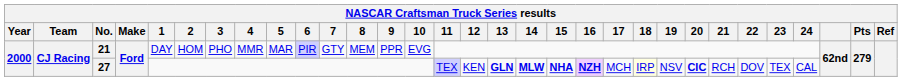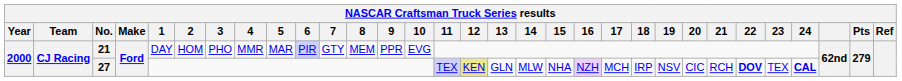(474, 67) no background -> (474, 67) khaki background
(502, 67) bold -> (502, 67) normal
(532, 67) bold -> (531, 67) normal
(561, 67) bold -> (560, 67) normal
(590, 67) bold -> (588, 67) normal
(645, 67) lightyellow background -> (643, 67) no background
(697, 67) bold -> (695, 67) normal
(752, 67) normal -> (750, 67) bold
(807, 67) normal -> (805, 67) bold
